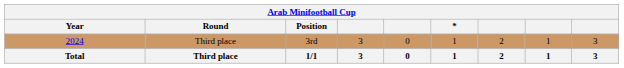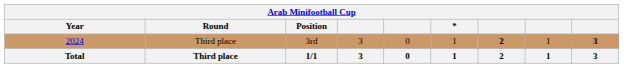(501, 41) normal -> (501, 41) bold
(595, 41) normal -> (595, 41) bold
